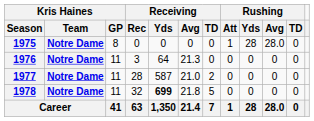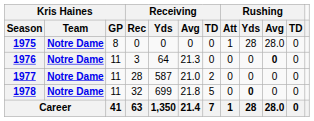(275, 60) normal -> (275, 60) bold
(163, 92) bold -> (163, 92) normal
(251, 92) normal -> (251, 92) bold
